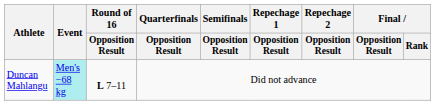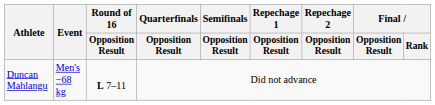(68, 80) paleturquoise background -> (68, 80) no background
